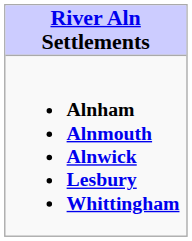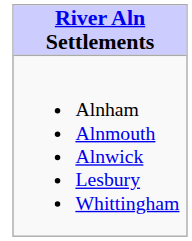(96, 157) bold -> (100, 157) normal
